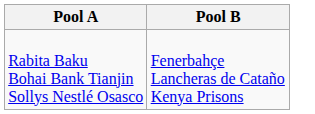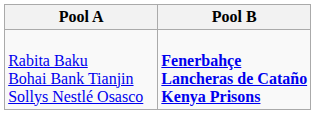(218, 78) normal -> (234, 78) bold
